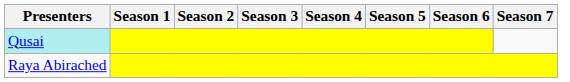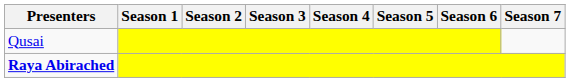(26, 41) paleturquoise background -> (26, 41) no background
(57, 65) normal -> (61, 65) bold
